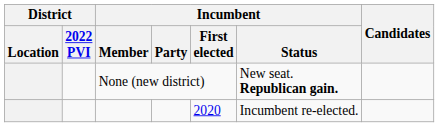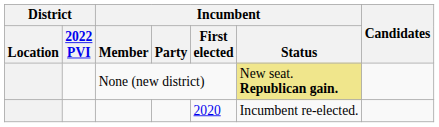(289, 81) no background -> (289, 81) khaki background
